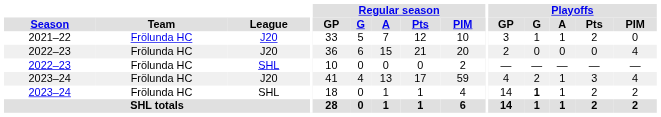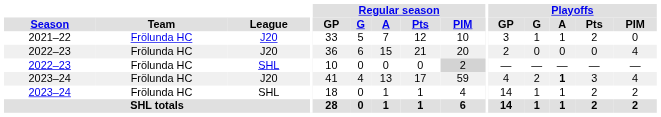(463, 65) no background -> (463, 65) lightgrey background
(562, 78) normal -> (562, 78) bold
(537, 92) bold -> (537, 92) normal
